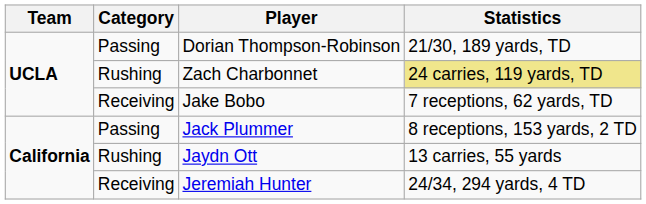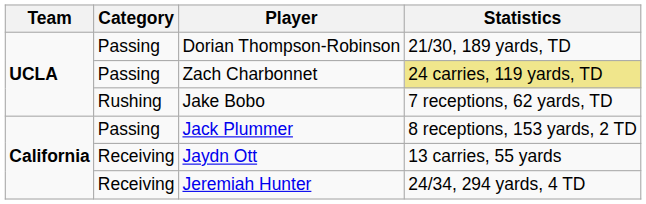(130, 74) Rushing -> (129, 74) Passing
(136, 101) Receiving -> (130, 101) Rushing
(130, 157) Rushing -> (136, 157) Receiving
